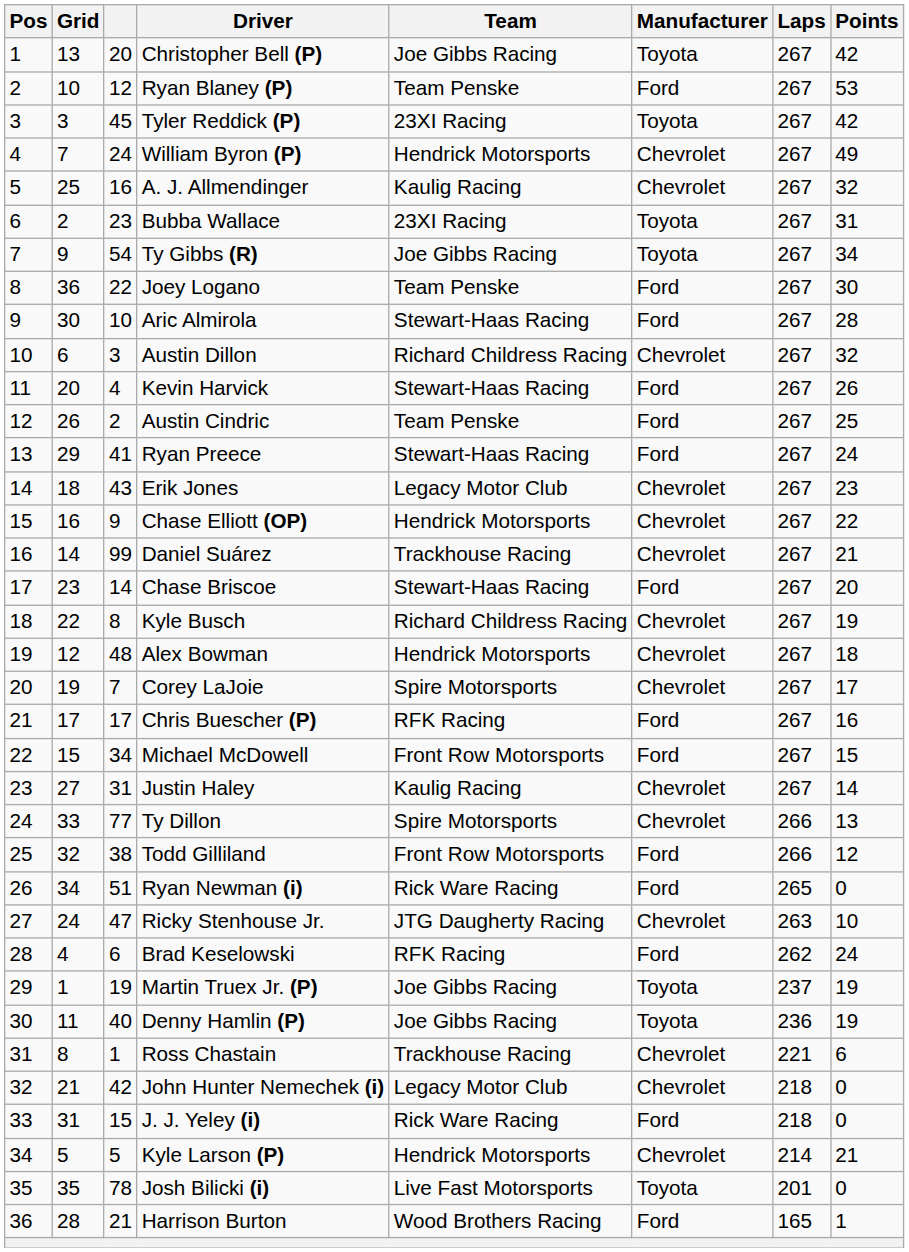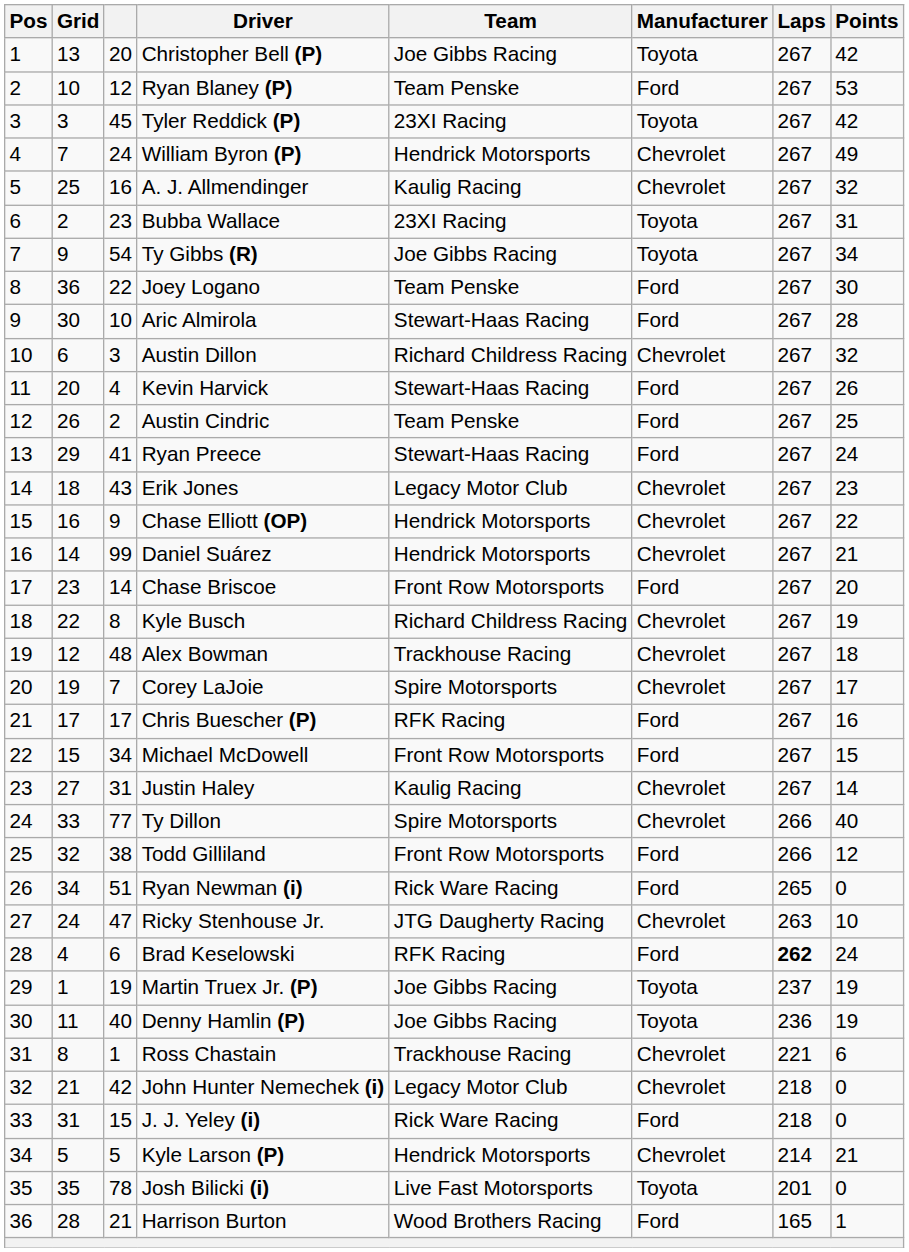(483, 554) Trackhouse Racing -> (492, 554) Hendrick Motorsports
(492, 587) Stewart-Haas Racing -> (499, 587) Front Row Motorsports
(492, 654) Hendrick Motorsports -> (483, 654) Trackhouse Racing
(847, 820) 13 -> (847, 820) 40
(795, 954) normal -> (795, 954) bold
